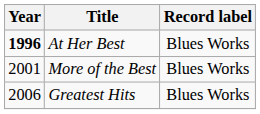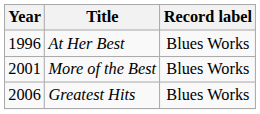(25, 43) bold -> (25, 43) normal
